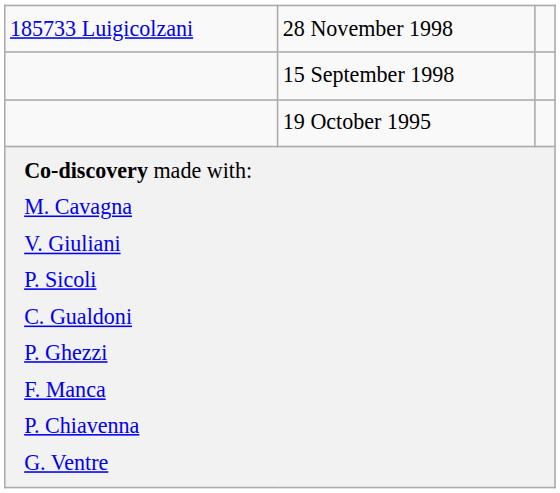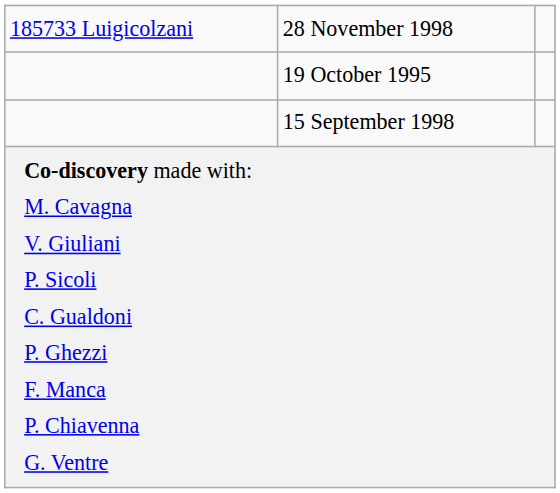rows swapped: (369, 75) <-> (357, 122)
